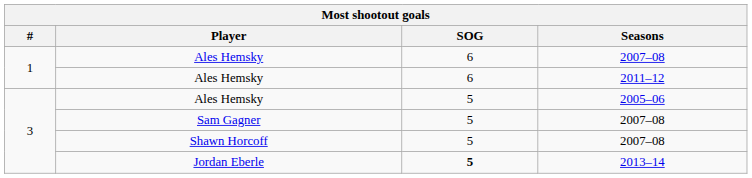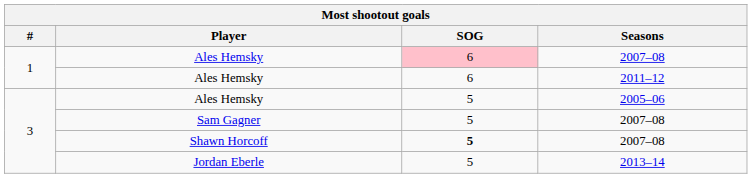(470, 57) no background -> (470, 57) pink background
(470, 141) normal -> (470, 141) bold
(470, 162) bold -> (470, 162) normal
